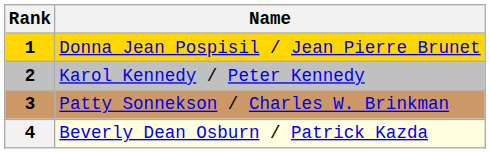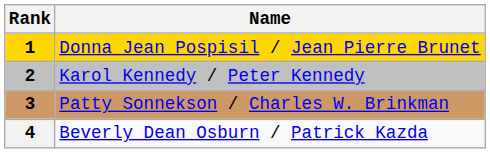(244, 133) lightyellow background -> (244, 133) no background
